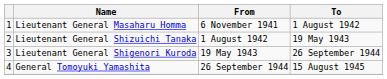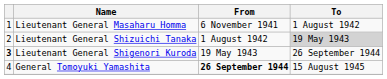(321, 39) no background -> (321, 39) lightgrey background
(9, 53) normal -> (9, 53) bold
(244, 67) normal -> (244, 67) bold
